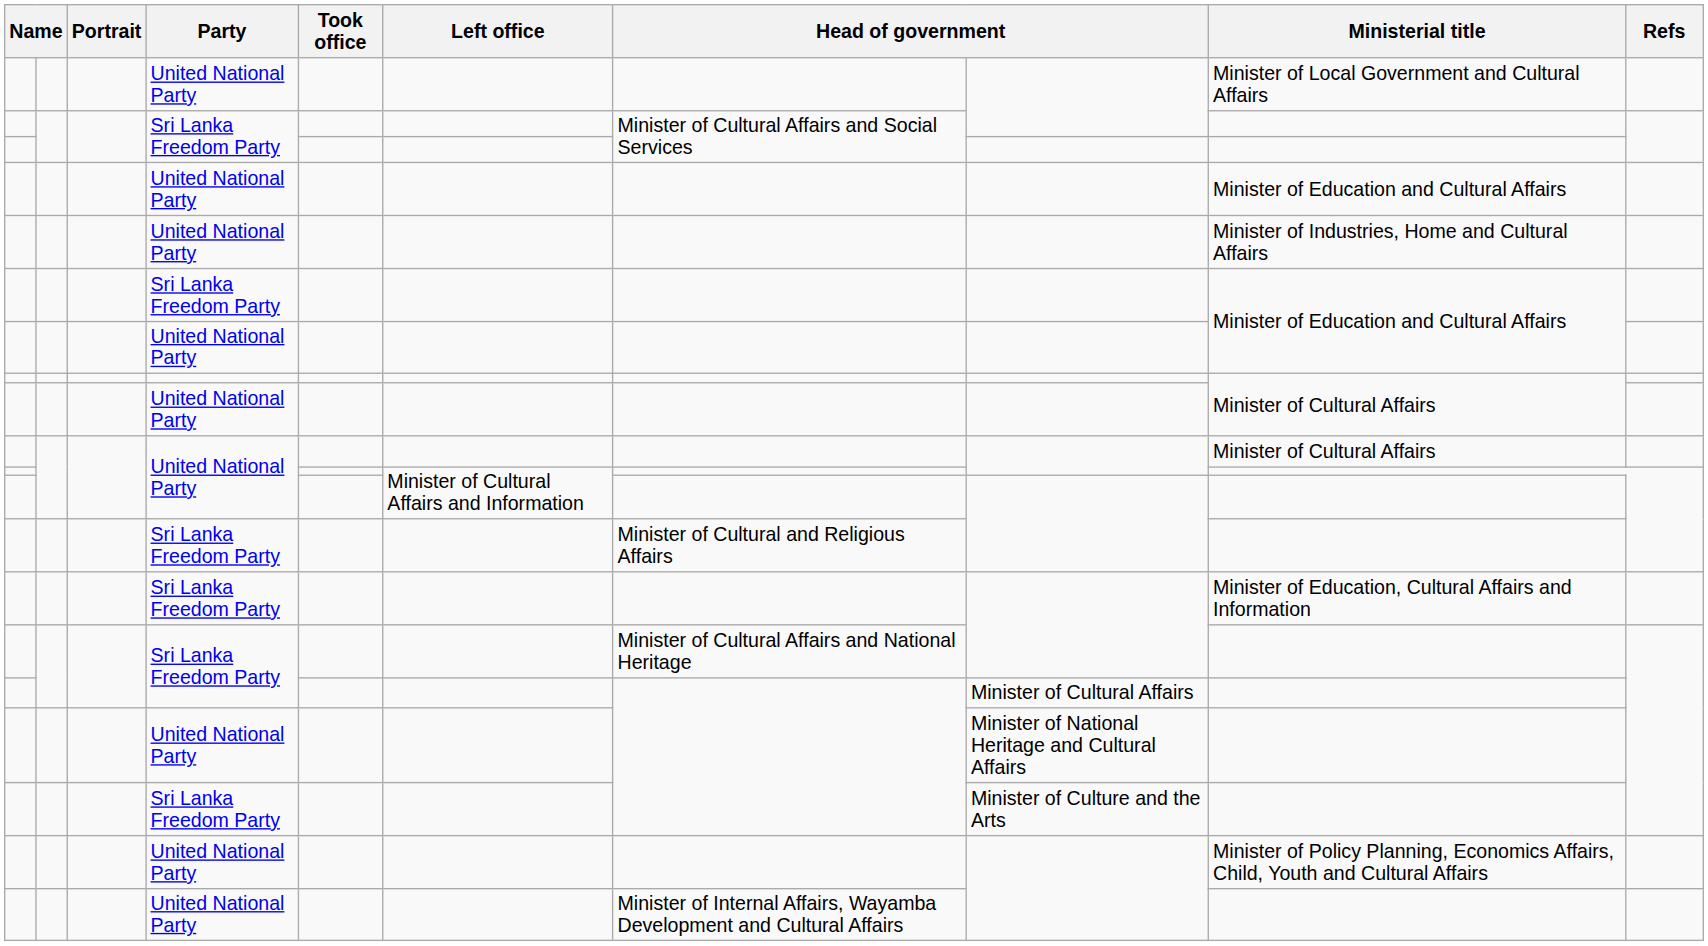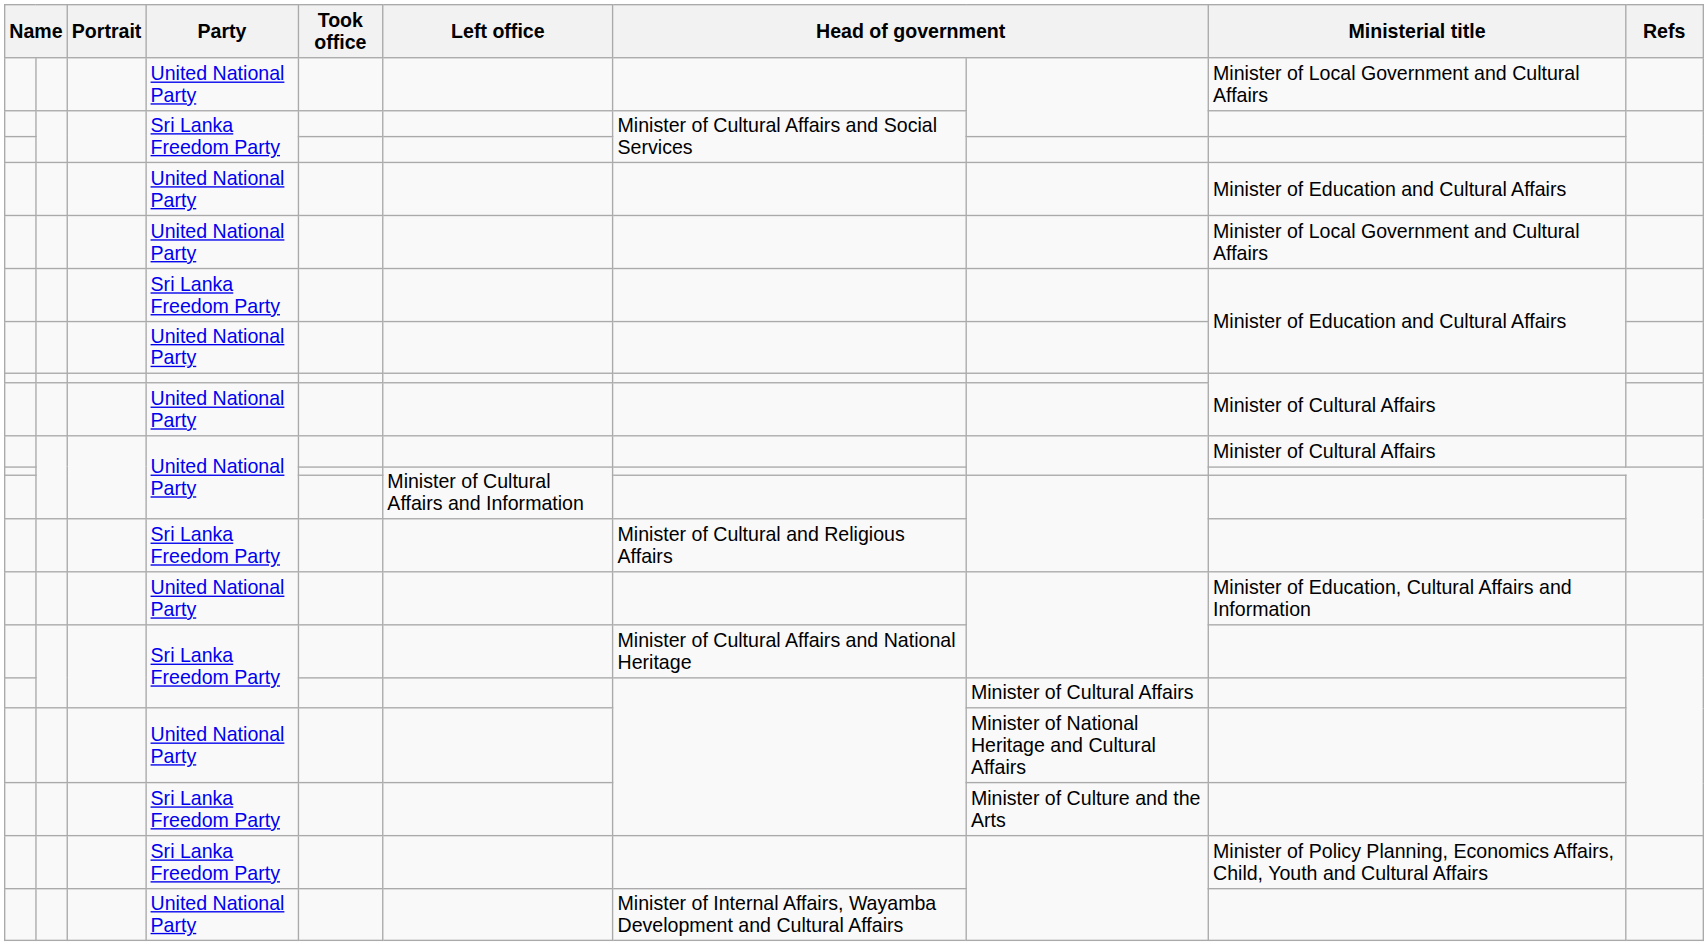(1390, 242) Minister of Industries, Home and Cultural Affairs -> (1396, 242) Minister of Local Government and Cultural Affairs
(215, 599) Sri Lanka Freedom Party -> (217, 599) United National Party
(217, 862) United National Party -> (215, 862) Sri Lanka Freedom Party
